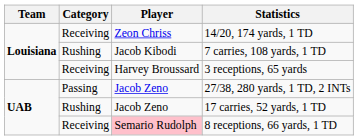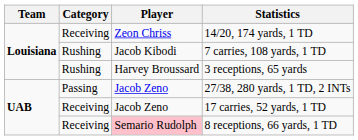(85, 70) Receiving -> (81, 70) Rushing
(81, 107) Rushing -> (85, 107) Receiving
